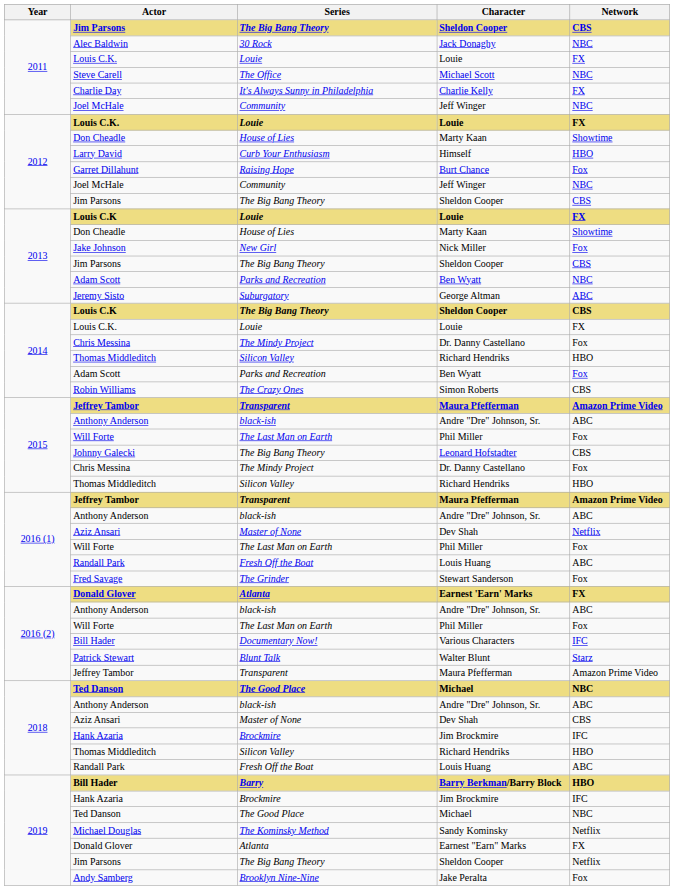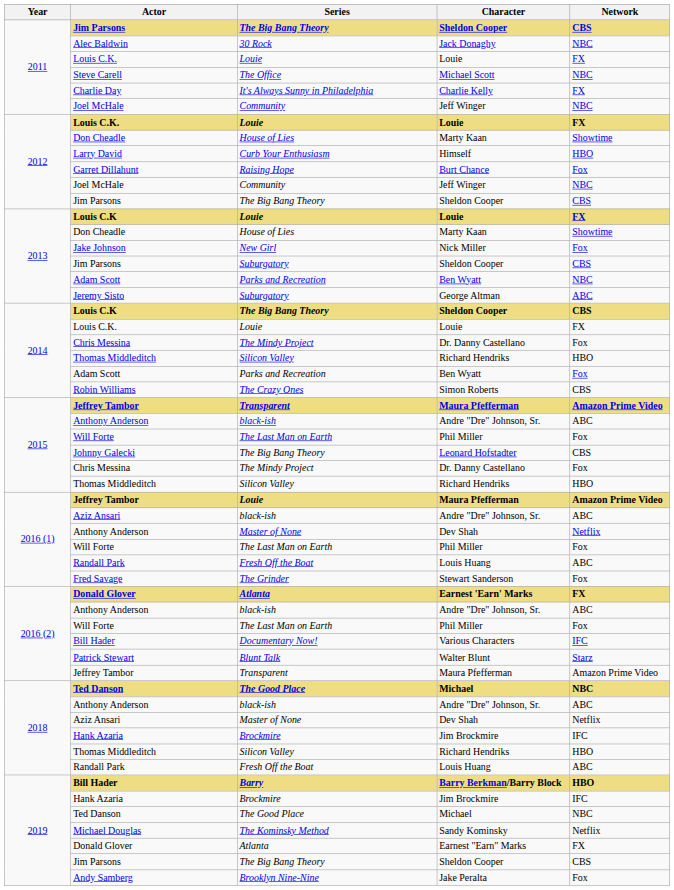(282, 264) The Big Bang Theory -> (264, 264) Suburgatory
(265, 500) Transparent -> (251, 500) Louie
(111, 515) Anthony Anderson -> (97, 515) Aziz Ansari
(97, 531) Aziz Ansari -> (111, 531) Anthony Anderson
(582, 720) CBS -> (586, 720) Netflix
(586, 861) Netflix -> (582, 861) CBS
